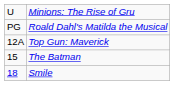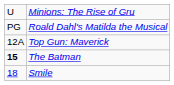(12, 57) normal -> (12, 57) bold
